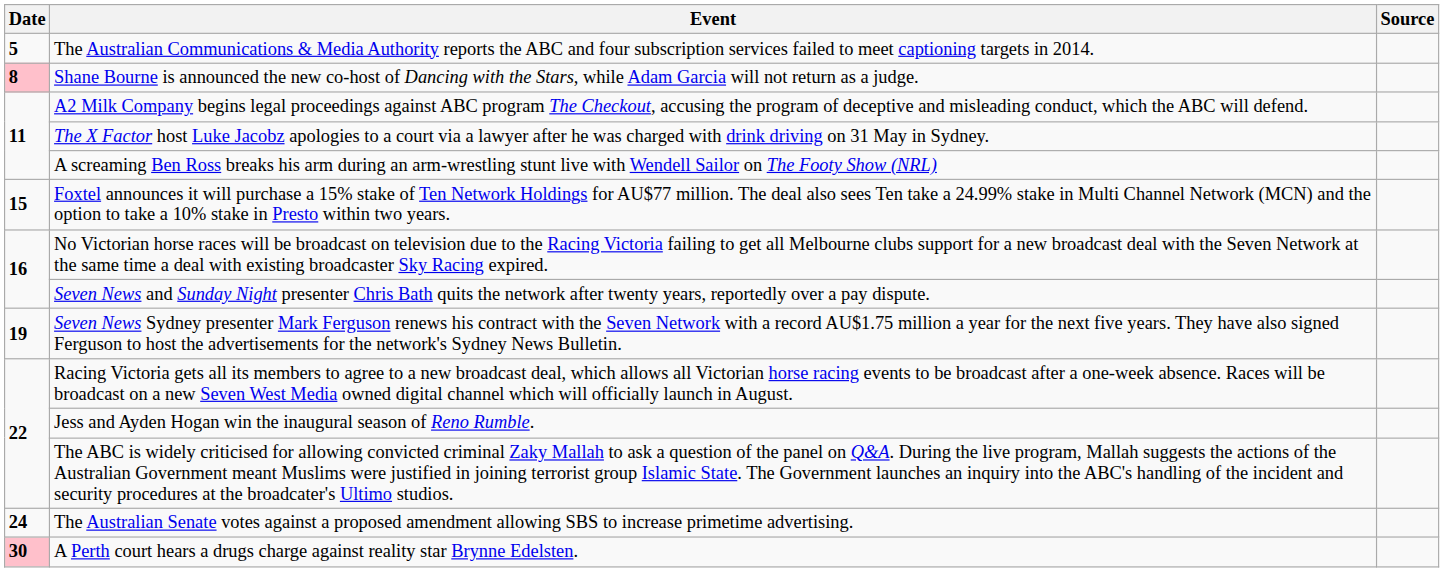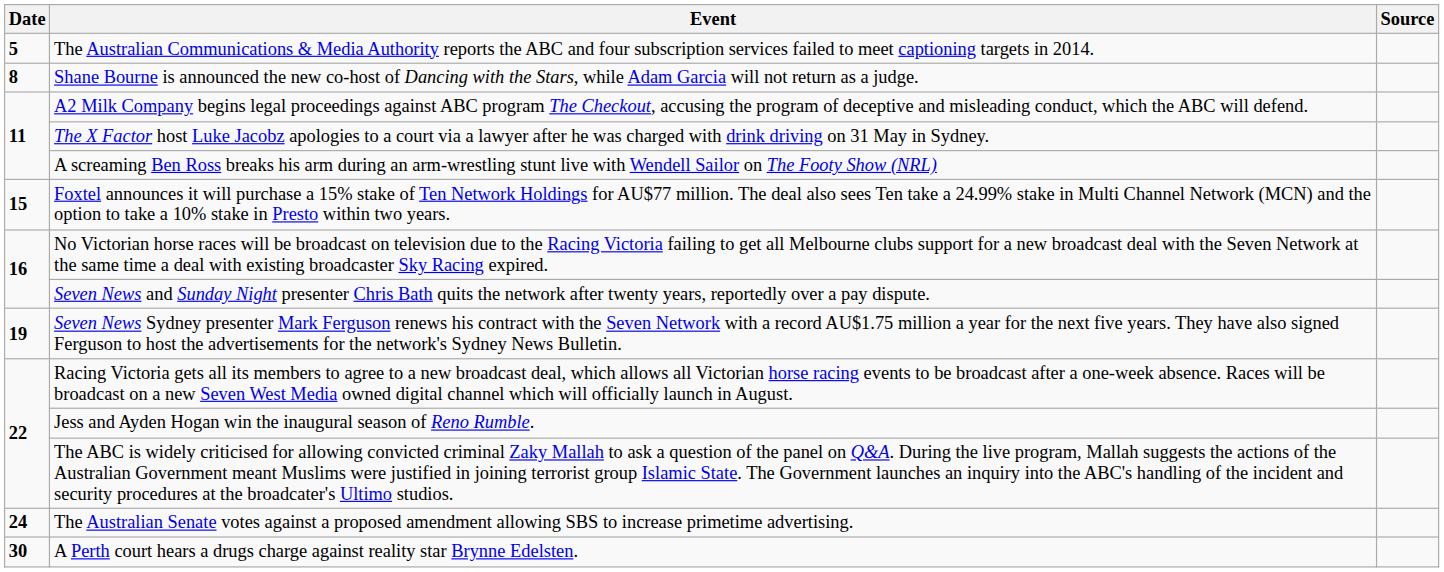(13, 77) pink background -> (13, 77) no background
(18, 551) pink background -> (18, 551) no background
